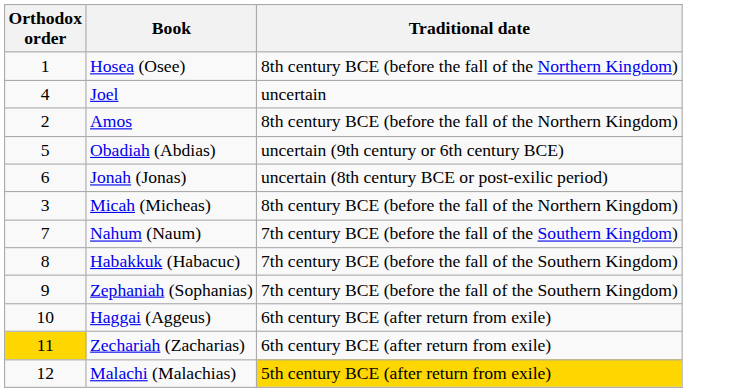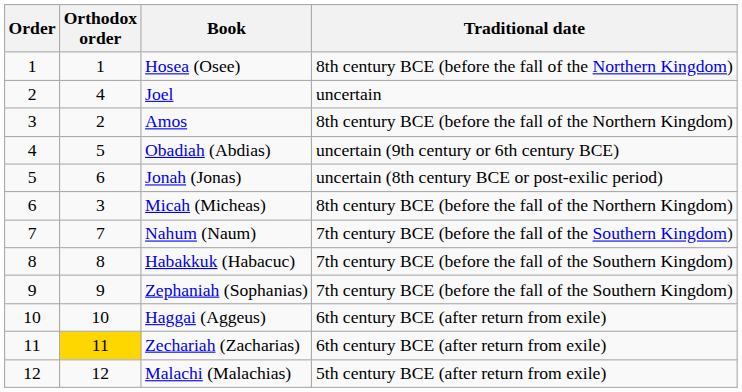+ column: (32, 28)
(406, 373) gold background -> (461, 373) no background
